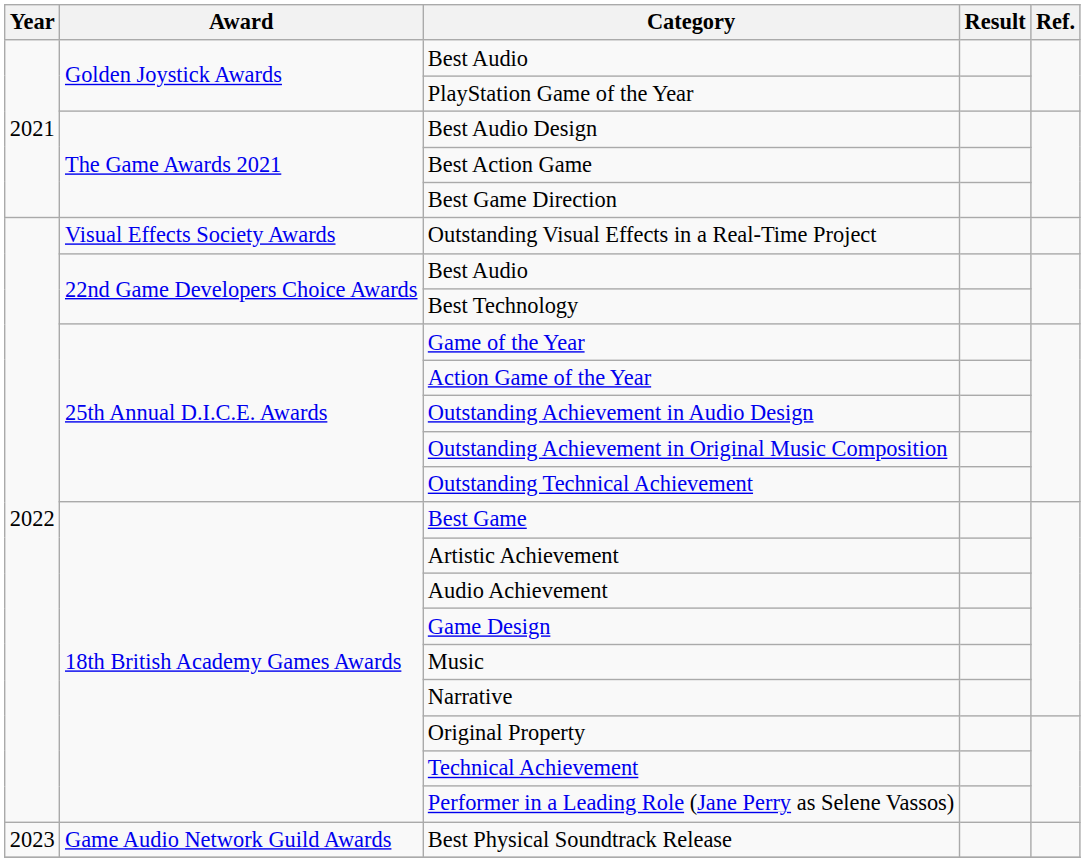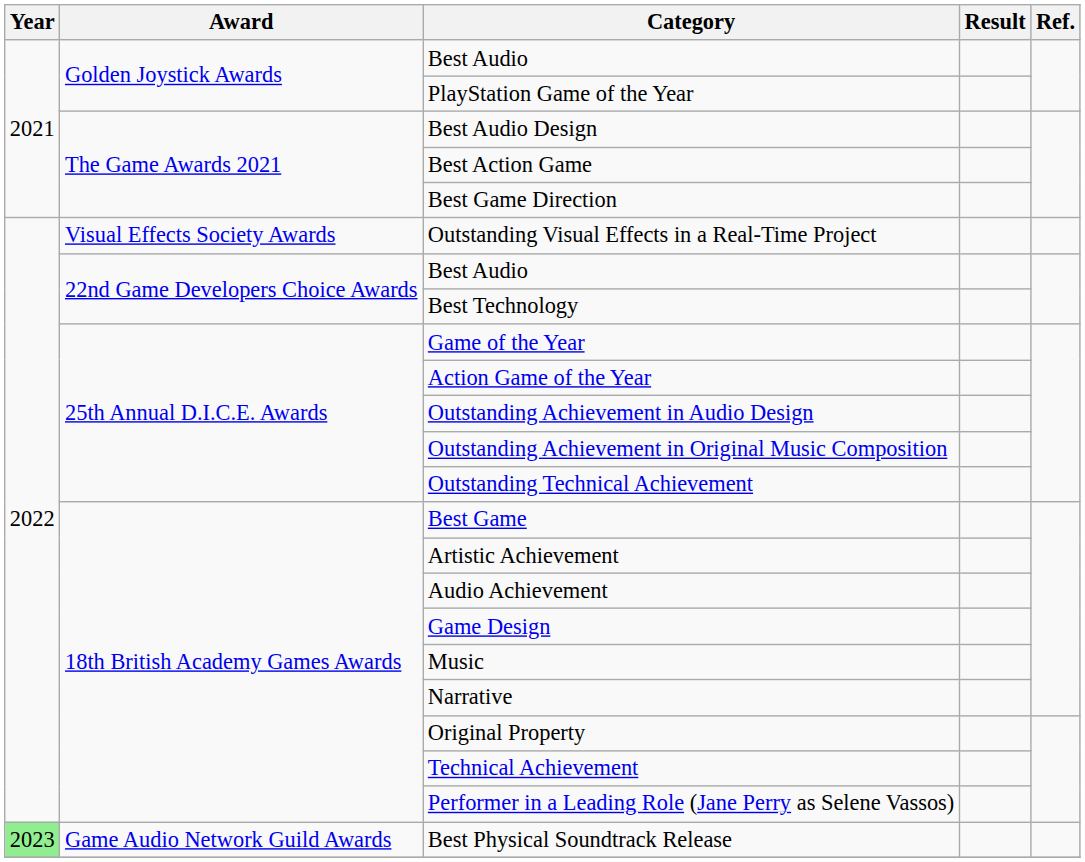(32, 839) no background -> (32, 839) lightgreen background
